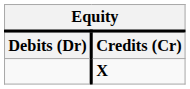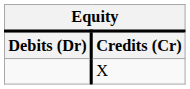(102, 71) bold -> (102, 71) normal
